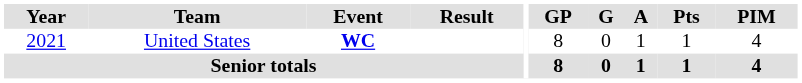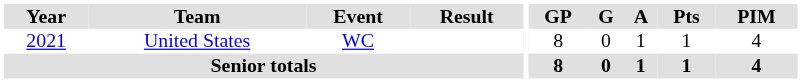(358, 41) bold -> (358, 41) normal
